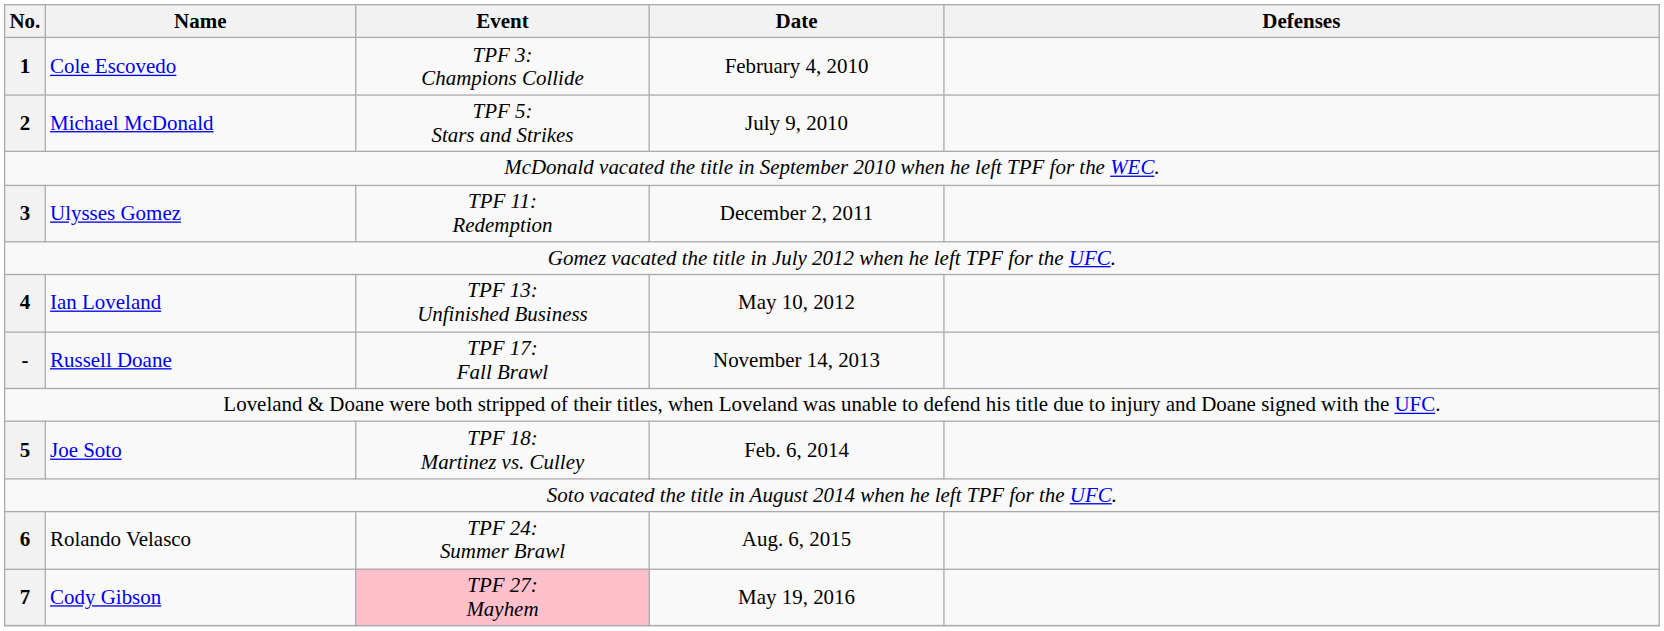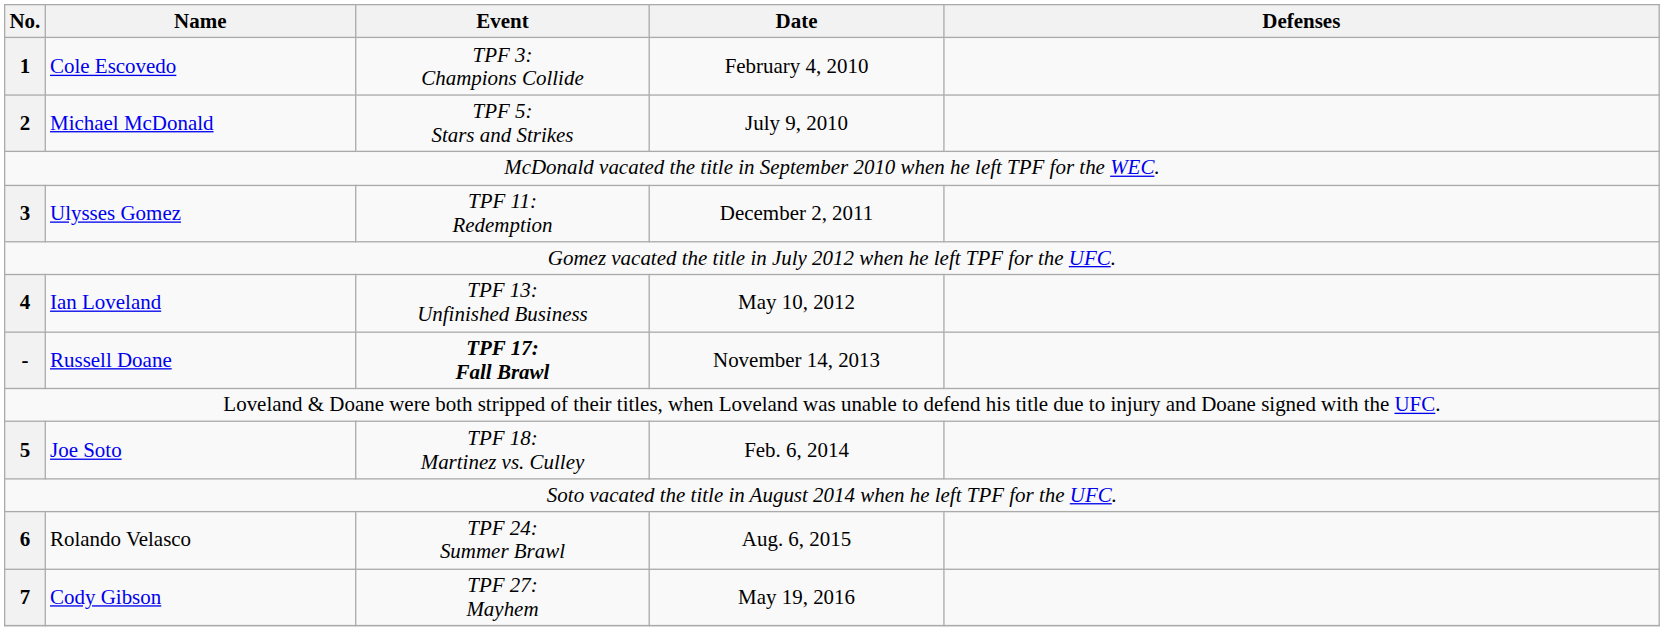(502, 359) normal -> (502, 359) bold
(502, 596) pink background -> (502, 596) no background
